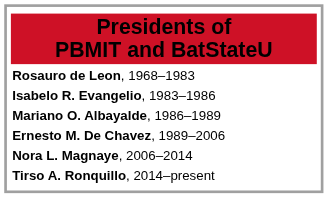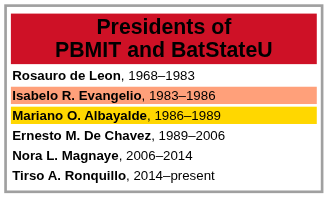(114, 95) no background -> (114, 95) lightsalmon background
(117, 115) no background -> (117, 115) gold background
